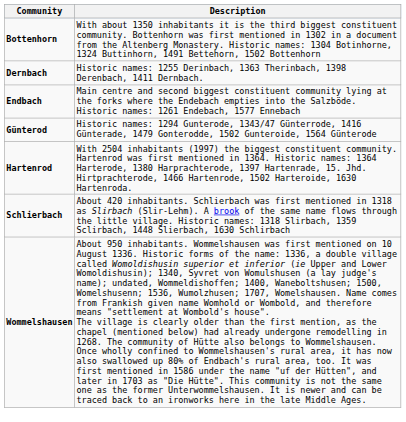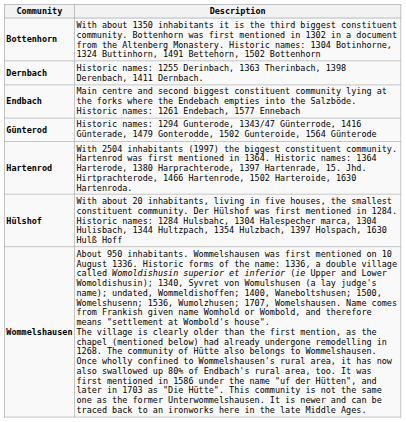+ row: (24, 221)
- row: (34, 216)
